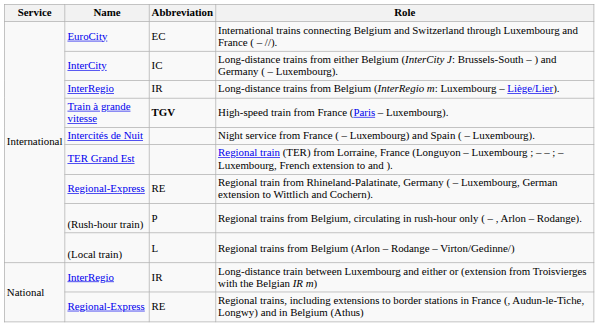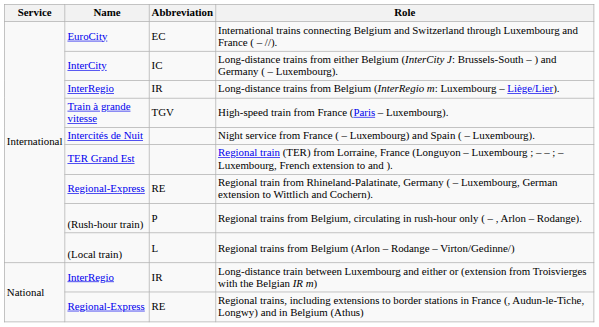(163, 112) bold -> (163, 112) normal
